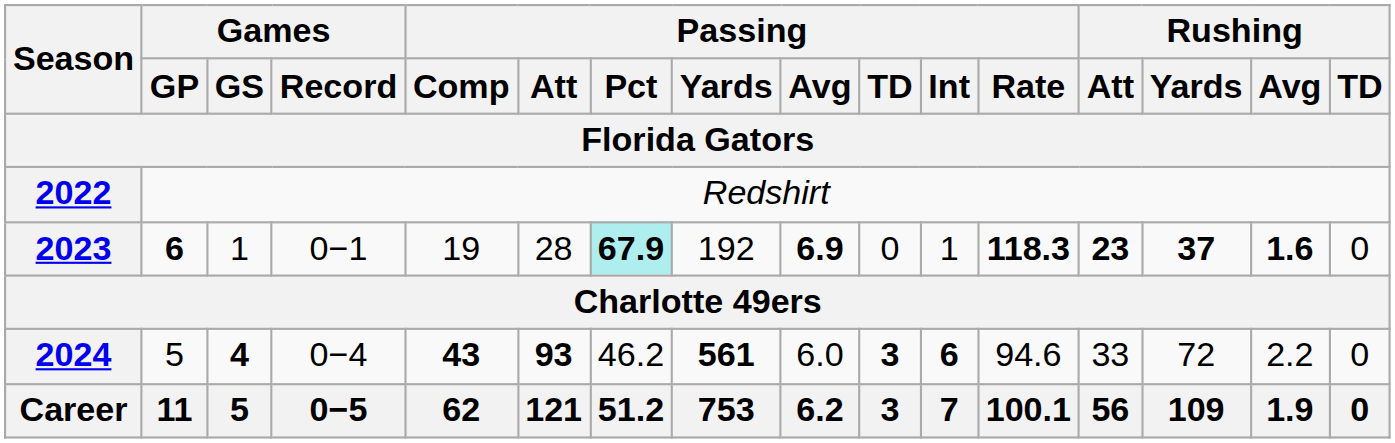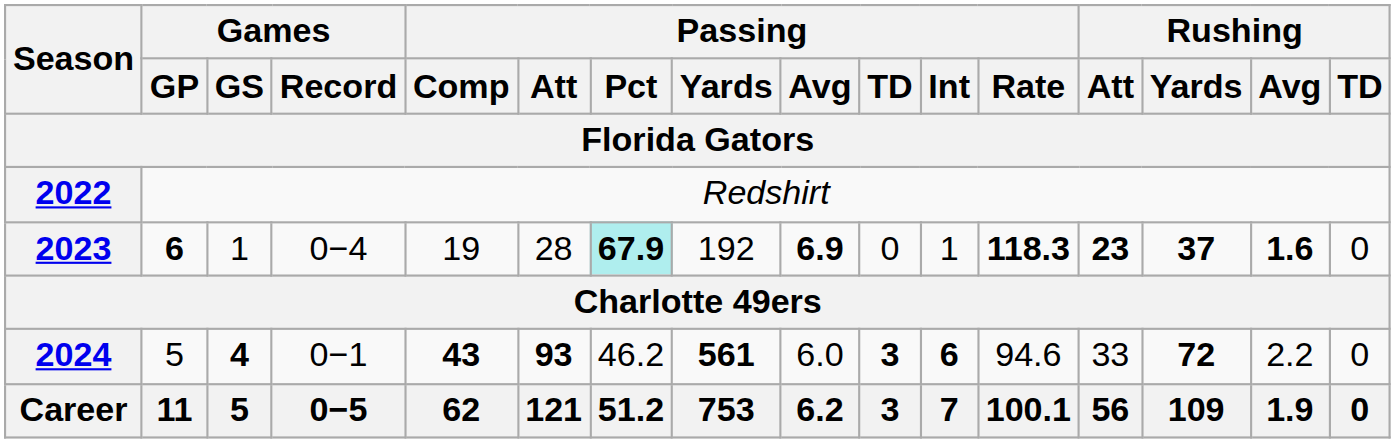(338, 247) 0−1 -> (338, 247) 0−4
(338, 355) 0−4 -> (338, 355) 0−1
(1196, 355) normal -> (1196, 355) bold
